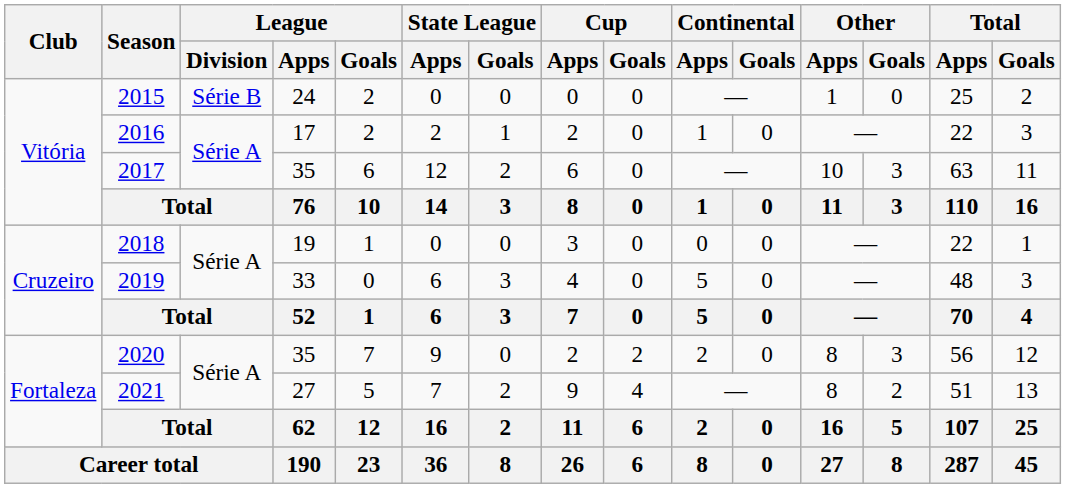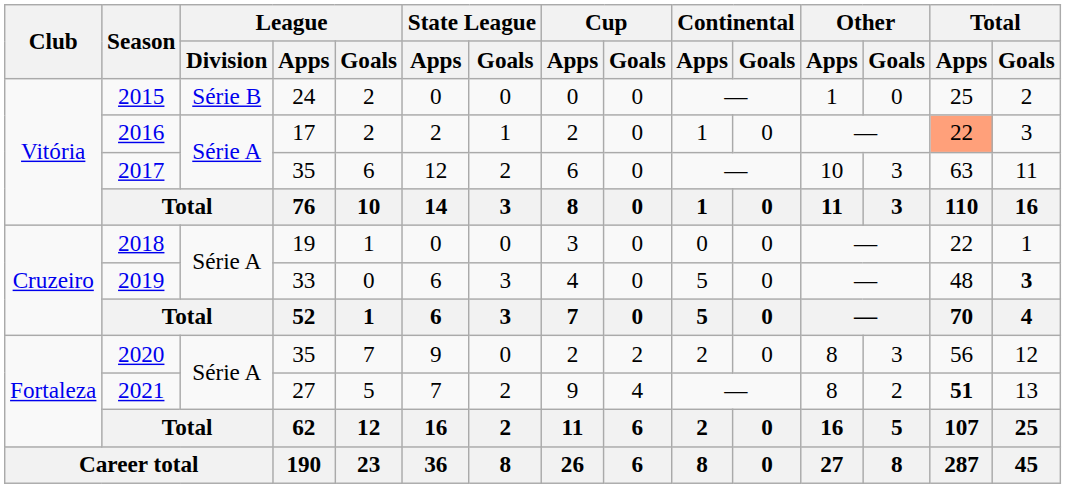(962, 133) no background -> (962, 133) lightsalmon background
(1026, 280) normal -> (1026, 280) bold
(962, 390) normal -> (962, 390) bold
